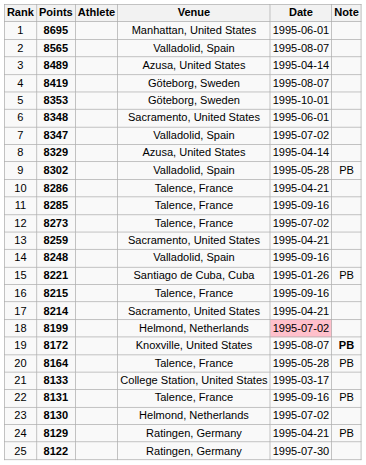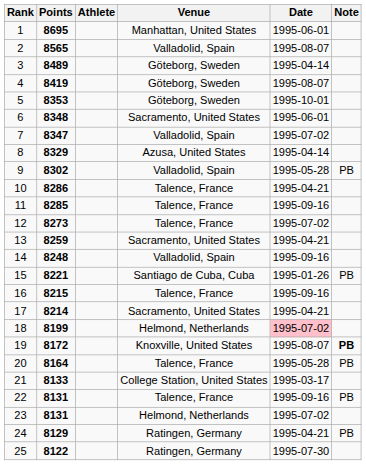(194, 65) Azusa, United States -> (194, 65) Göteborg, Sweden
(56, 415) 8130 -> (56, 415) 8131
